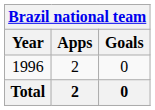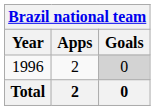(124, 67) no background -> (124, 67) lightgrey background
